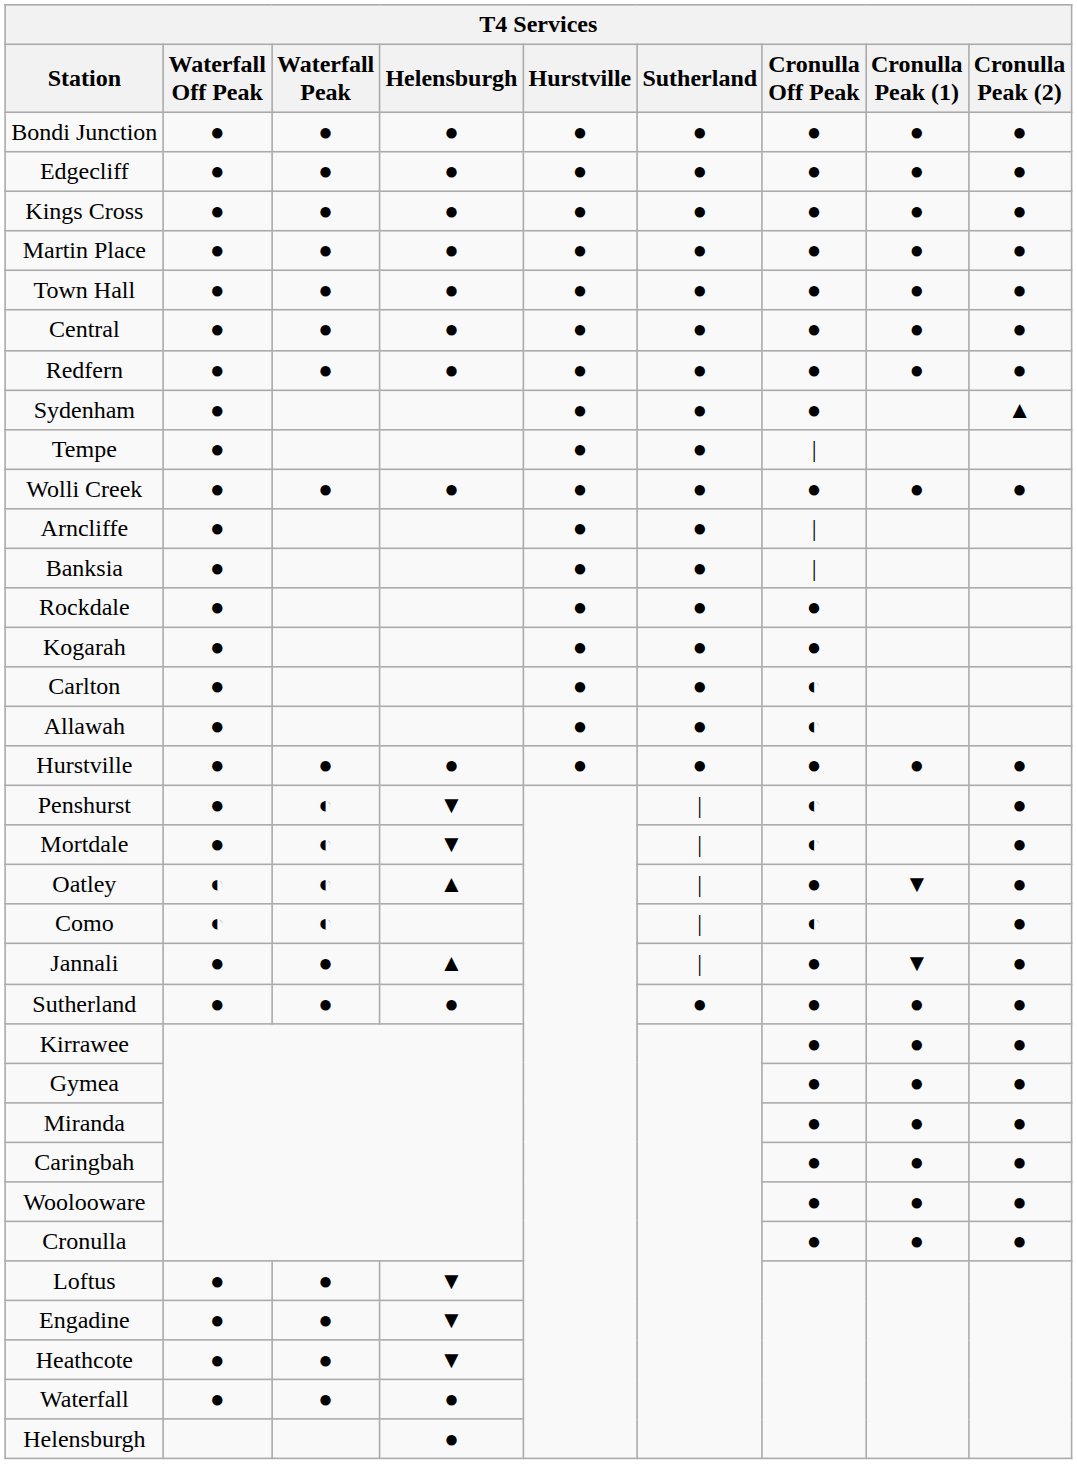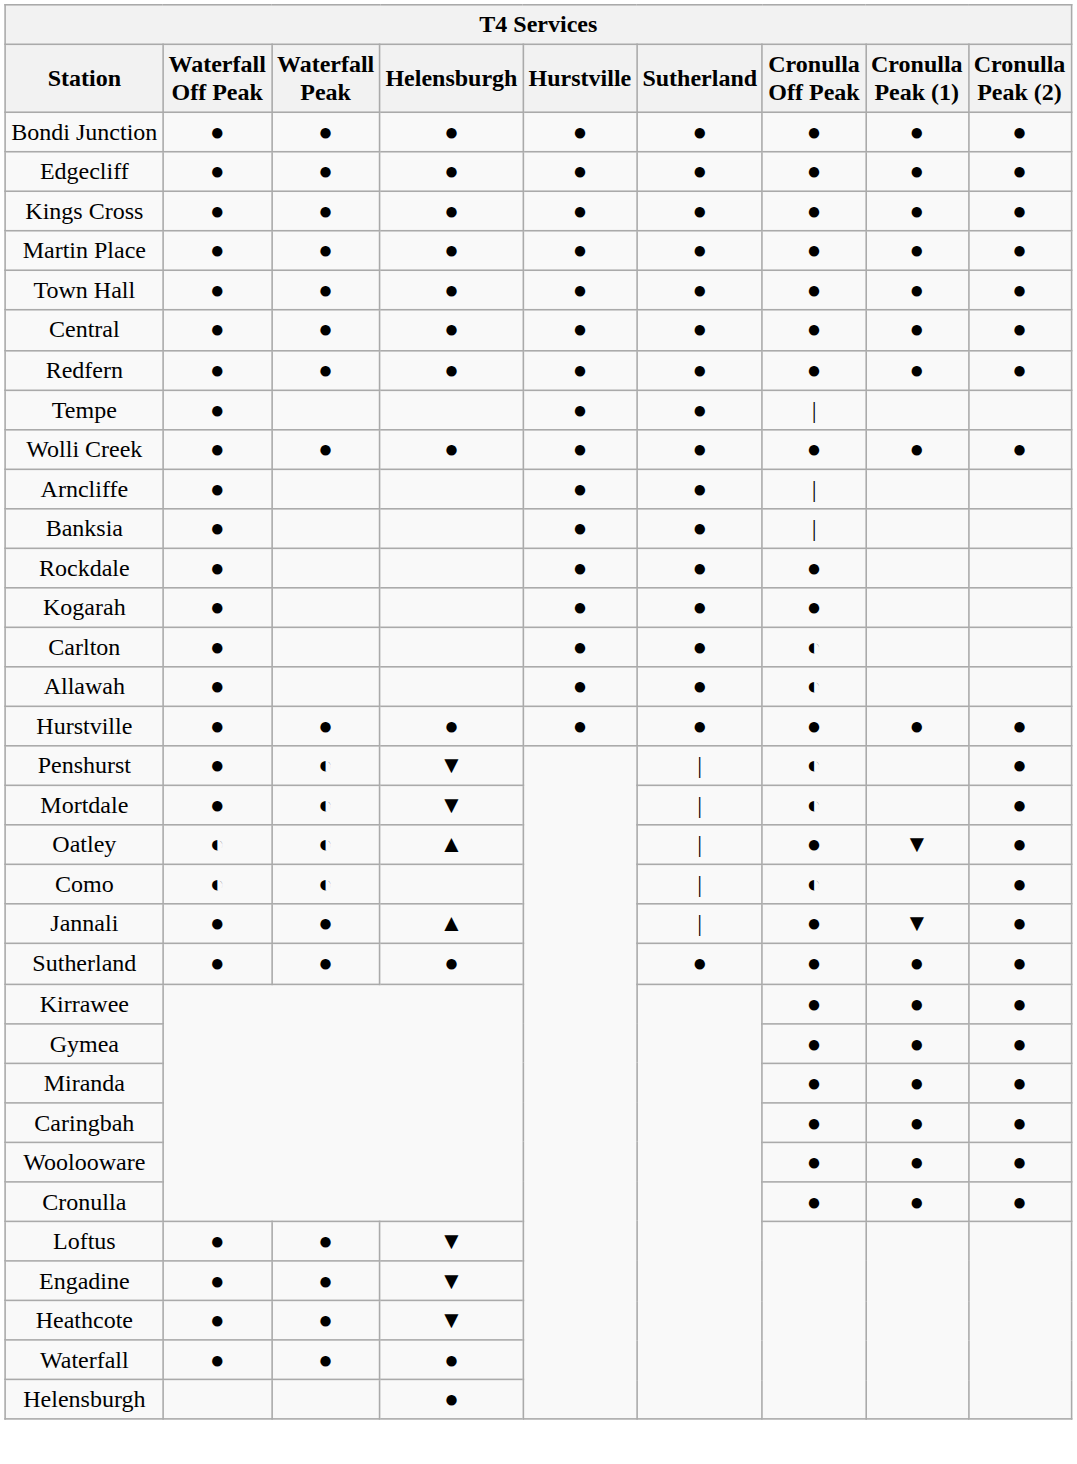- row: (84, 409)
